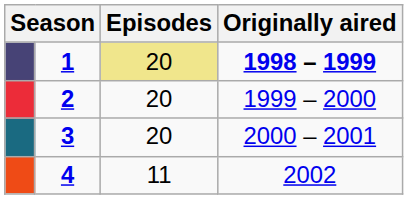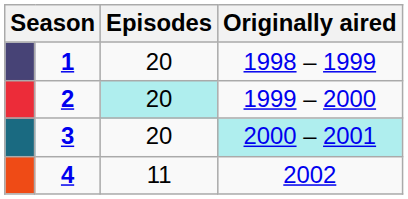(159, 61) khaki background -> (159, 61) no background
(310, 61) bold -> (310, 61) normal
(159, 99) no background -> (159, 99) paleturquoise background
(310, 136) no background -> (310, 136) paleturquoise background
